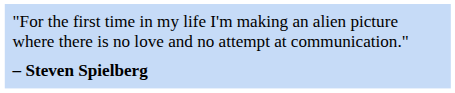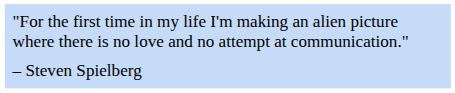(80, 70) bold -> (77, 70) normal
